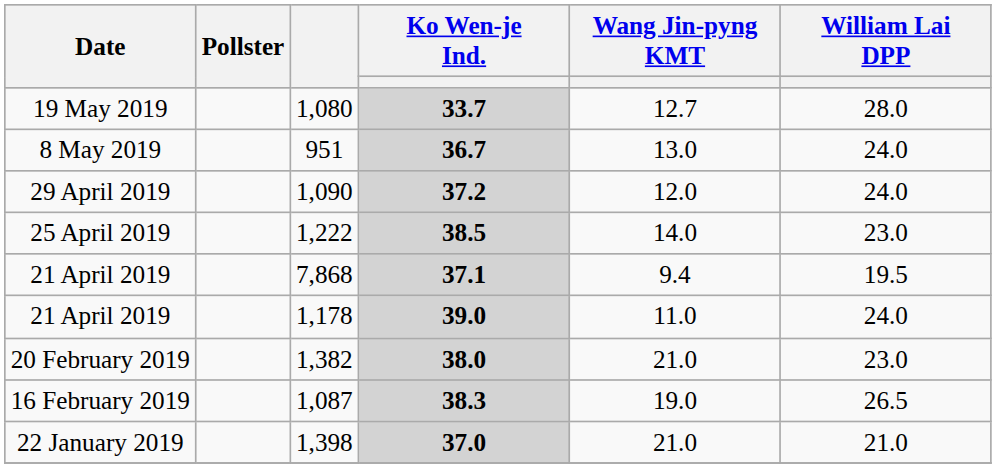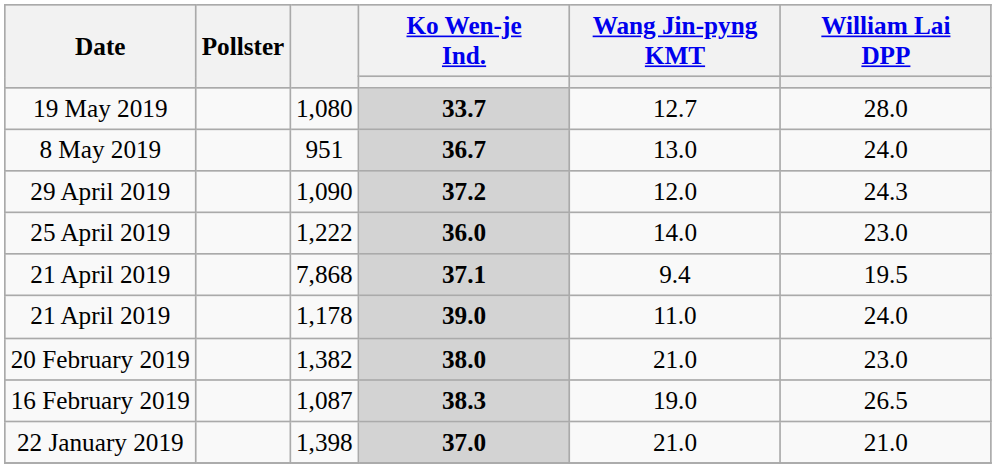(886, 191) 24.0 -> (886, 191) 24.3
(464, 233) 38.5 -> (464, 233) 36.0
